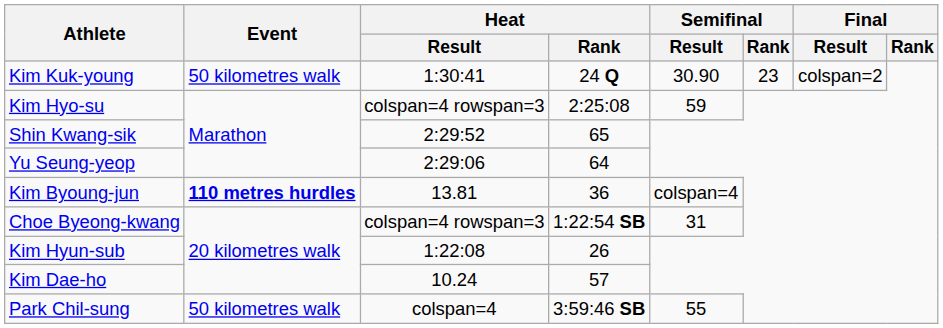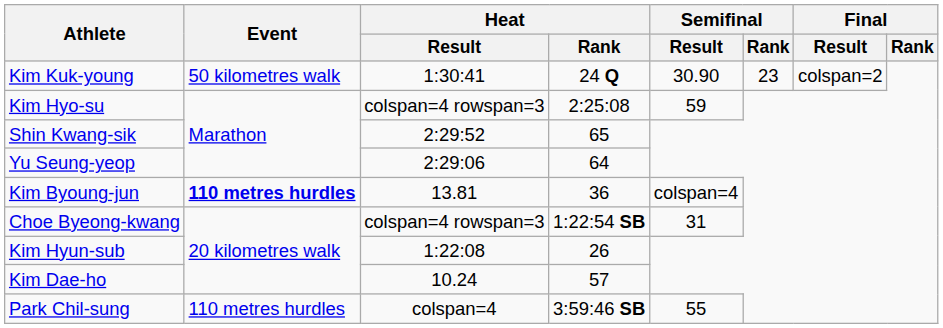(264, 309) 50 kilometres walk -> (267, 309) 110 metres hurdles
